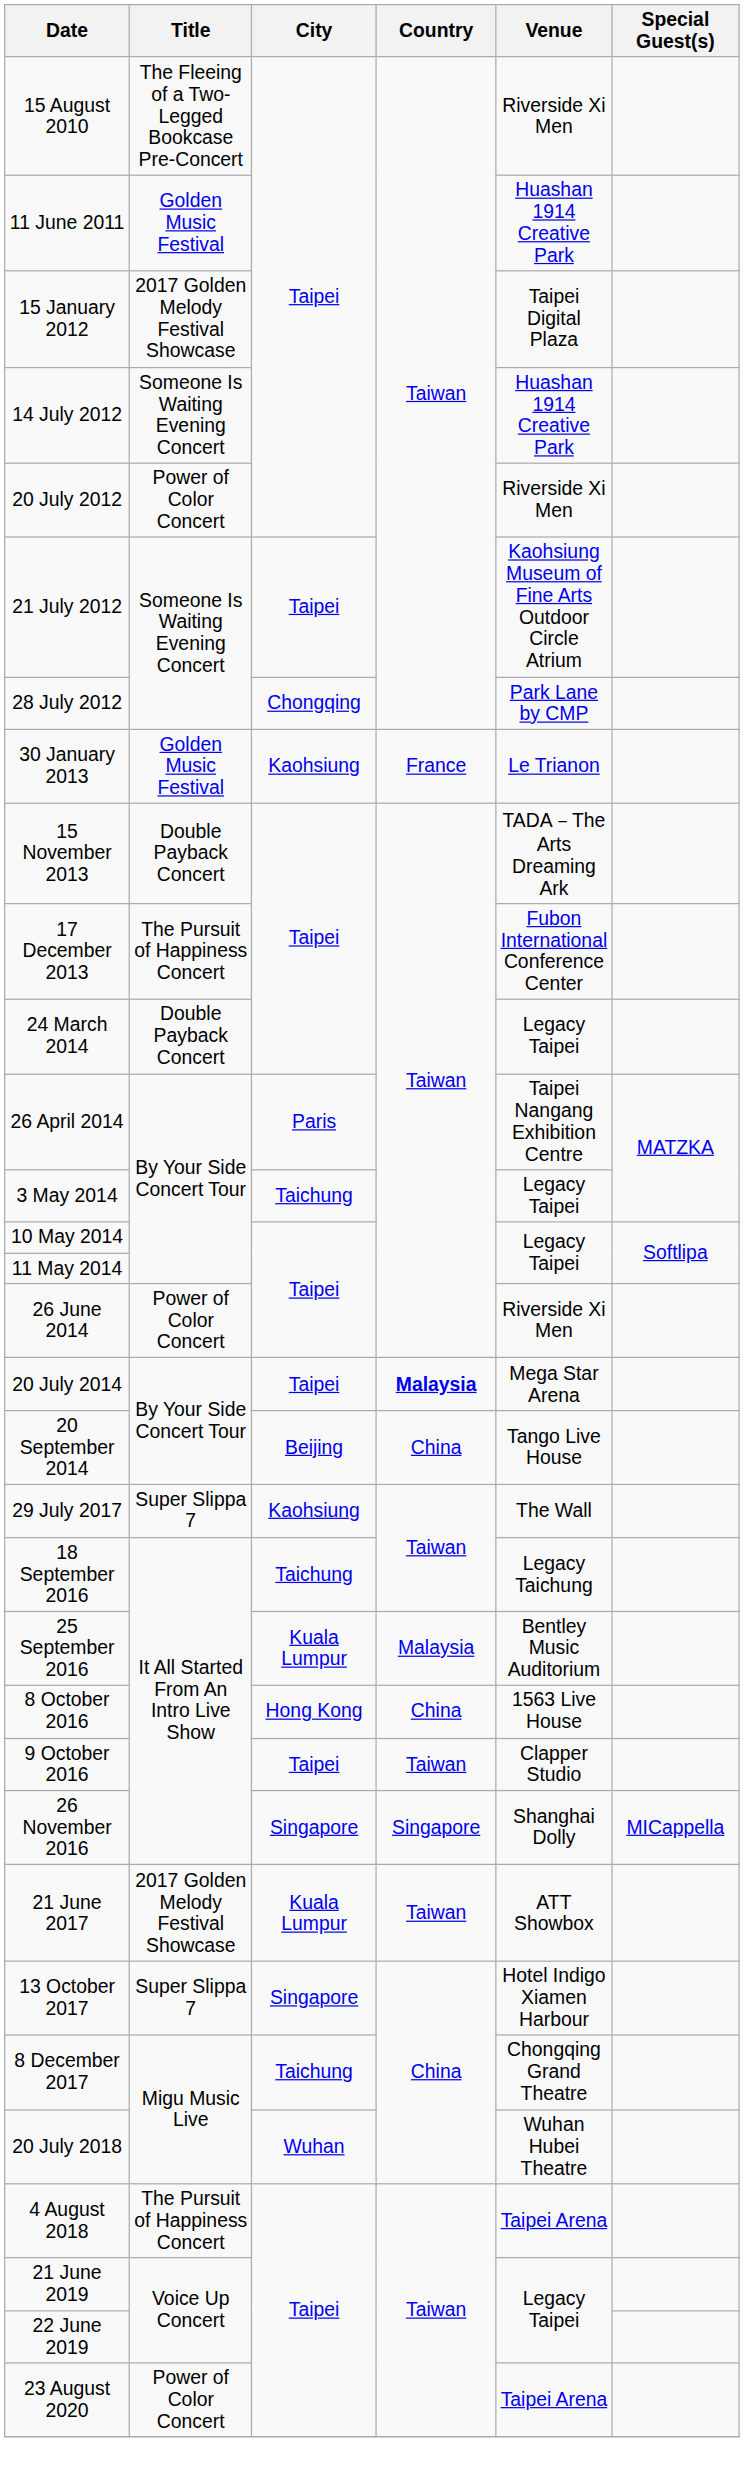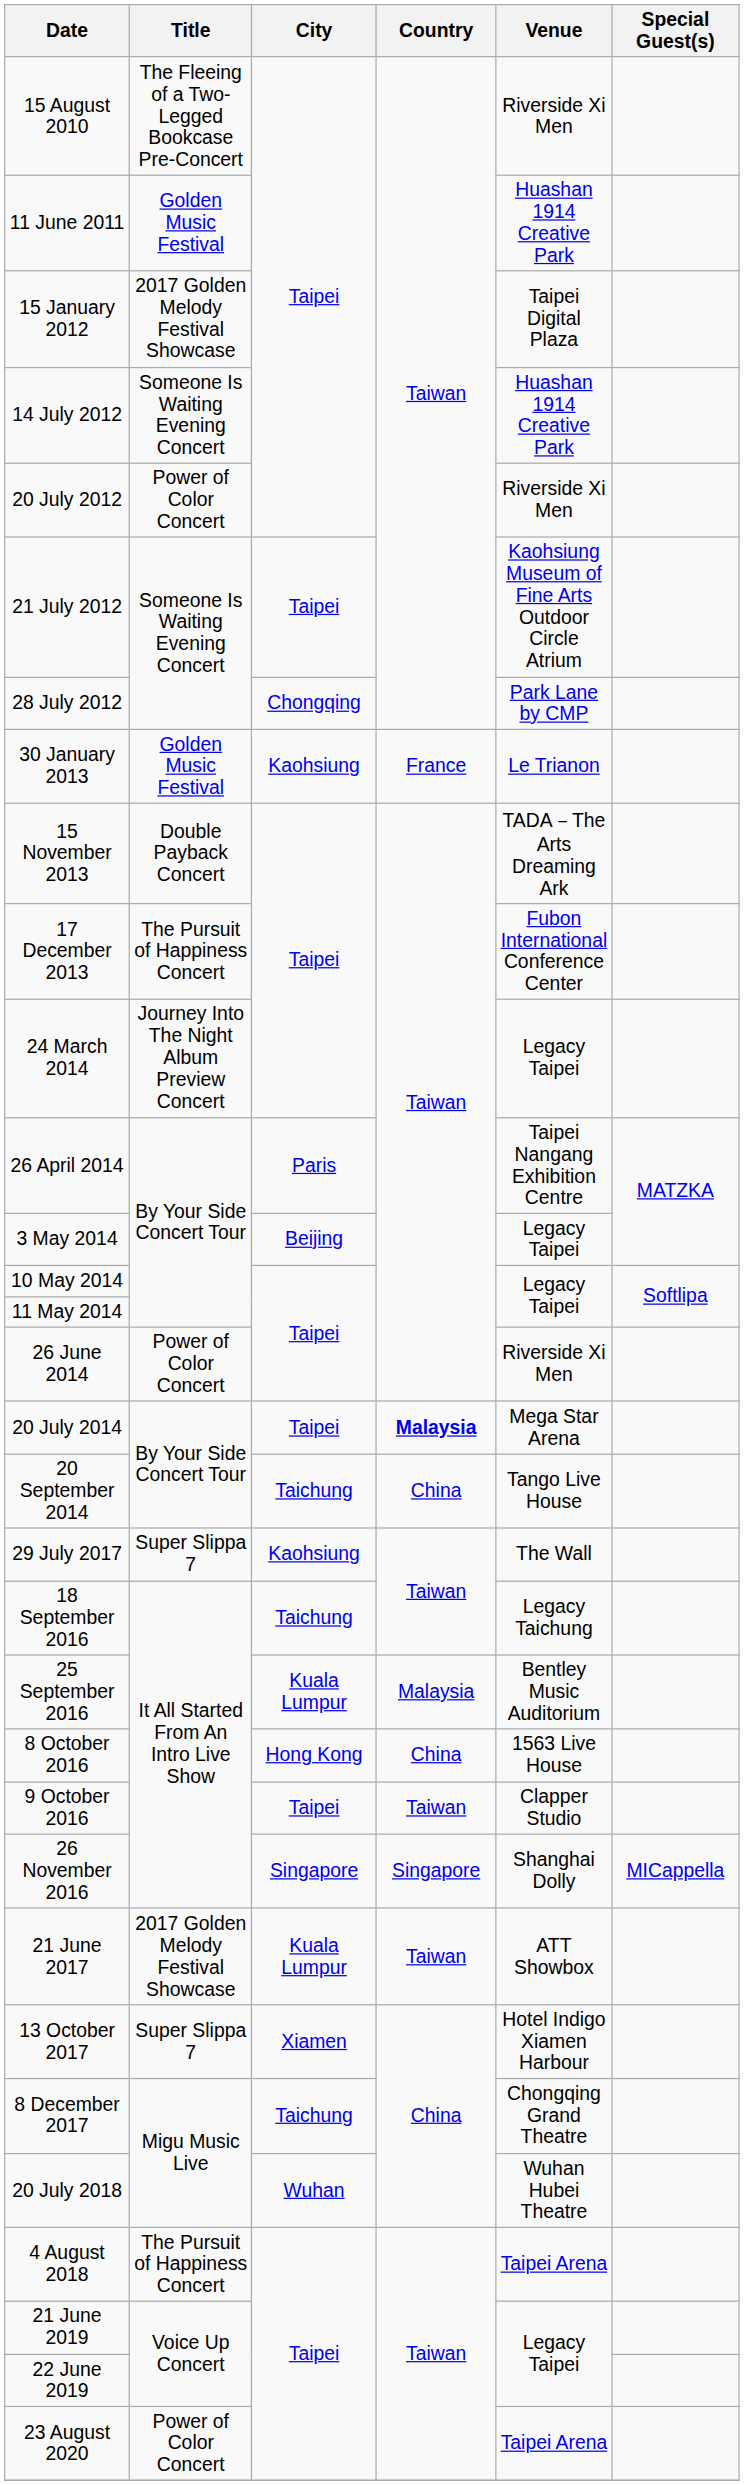(191, 1036) Double Payback Concert -> (191, 1058) Journey Into The Night Album Preview Concert
(314, 1195) Taichung -> (314, 1239) Beijing
(314, 1447) Beijing -> (314, 1490) Taichung
(314, 1997) Singapore -> (314, 2041) Xiamen
